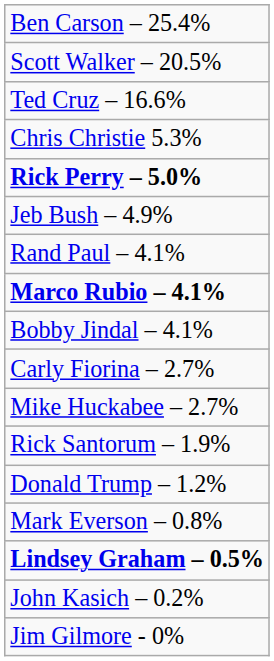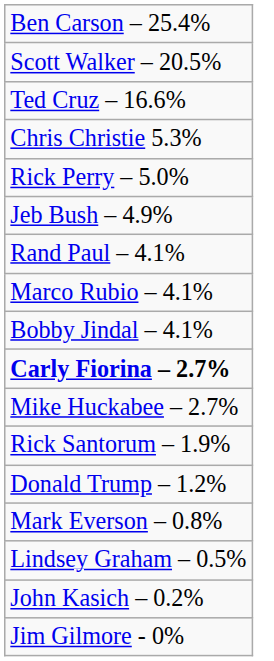(106, 176) bold -> (100, 176) normal
(118, 291) bold -> (112, 291) normal
(112, 368) normal -> (120, 368) bold
(137, 560) bold -> (128, 560) normal
